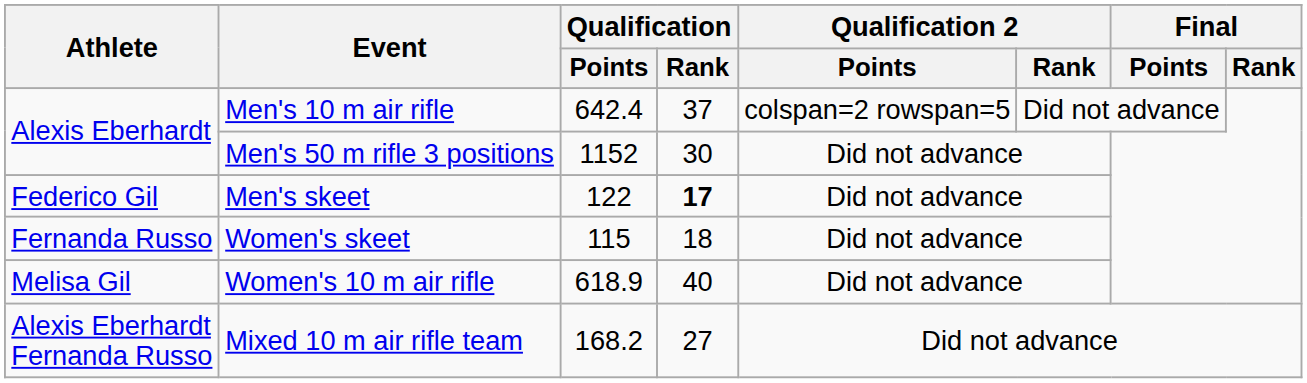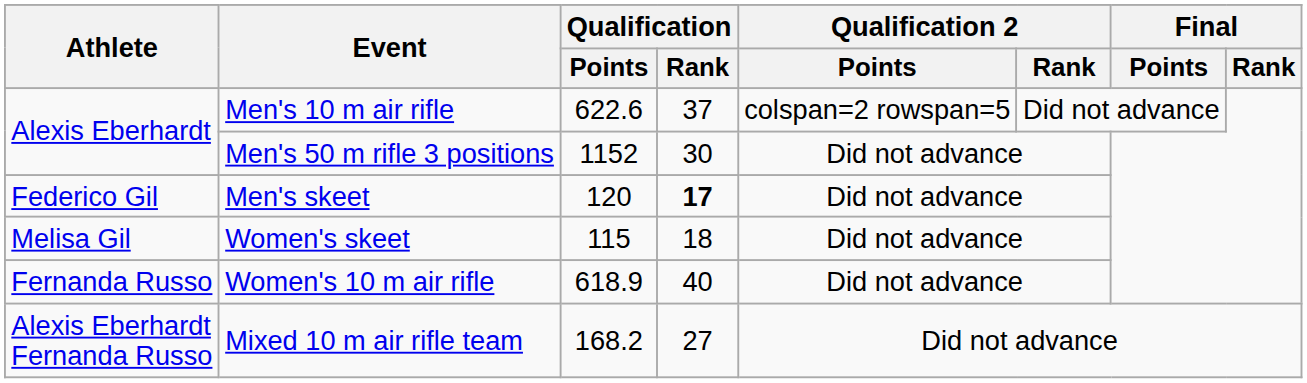(609, 110) 642.4 -> (609, 110) 622.6
(609, 196) 122 -> (609, 196) 120
(112, 239) Fernanda Russo -> (71, 239) Melisa Gil
(71, 282) Melisa Gil -> (112, 282) Fernanda Russo
